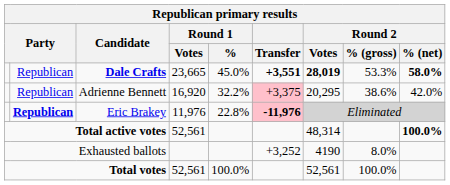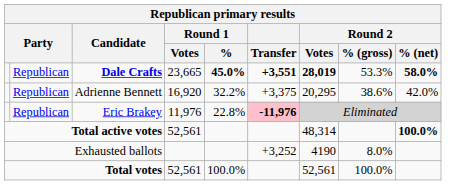(233, 72) normal -> (228, 72) bold
(283, 92) pink background -> (279, 92) no background
(43, 111) bold -> (41, 111) normal
